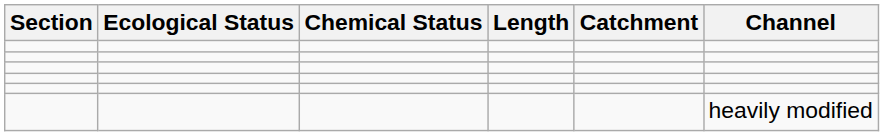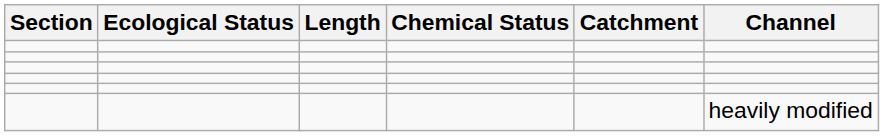columns swapped: (393, 22) <-> (531, 22)
